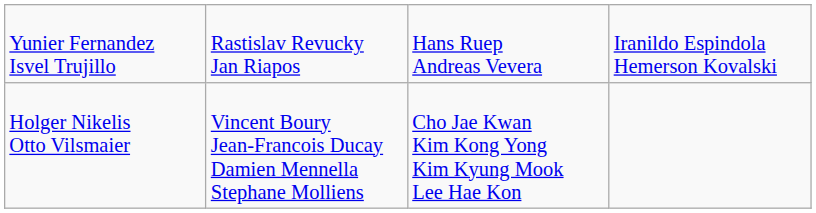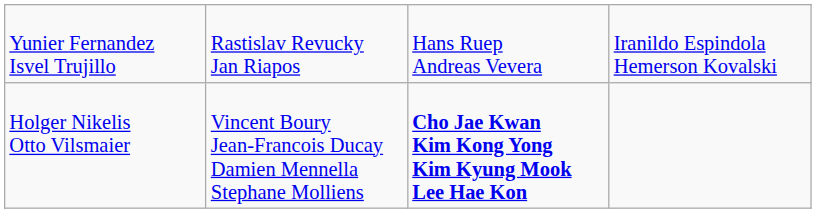(488, 156) normal -> (492, 156) bold
